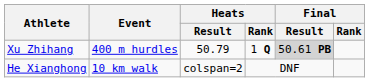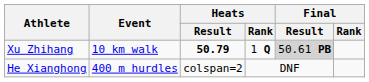(135, 49) 400 m hurdles -> (125, 49) 10 km walk
(213, 49) normal -> (213, 49) bold
(125, 68) 10 km walk -> (135, 68) 400 m hurdles
